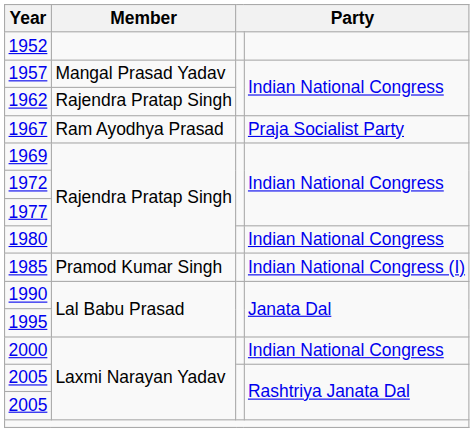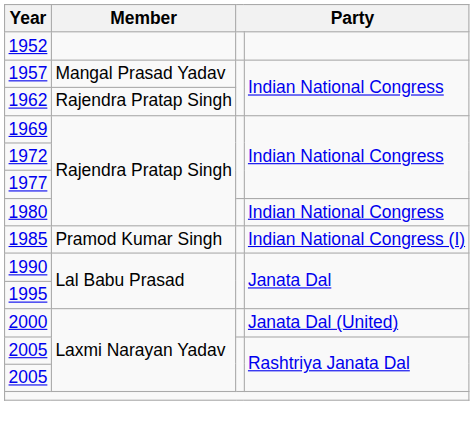- row: (28, 128)
(346, 350) Indian National Congress -> (323, 322) Janata Dal (United)
